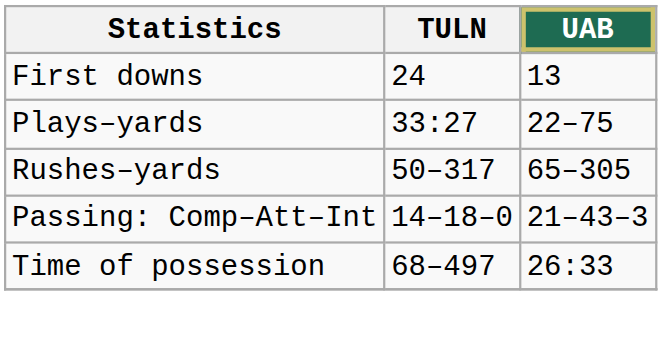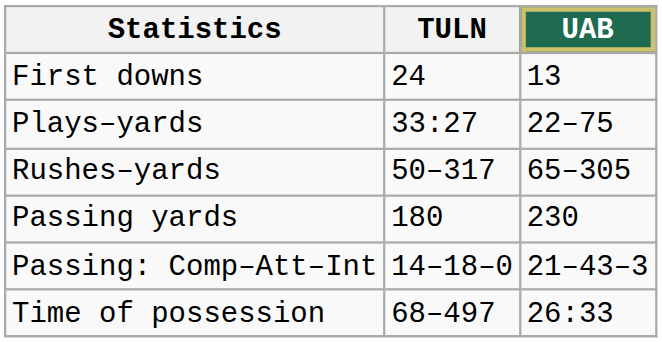+ row: (125, 219)
